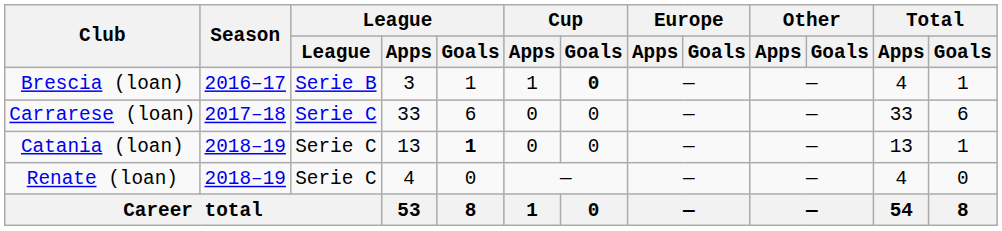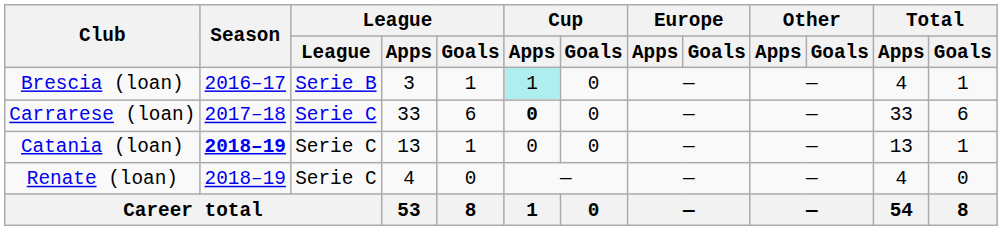(532, 84) no background -> (532, 84) paleturquoise background
(594, 84) bold -> (594, 84) normal
(532, 115) normal -> (532, 115) bold
(245, 147) normal -> (245, 147) bold
(471, 147) bold -> (471, 147) normal
